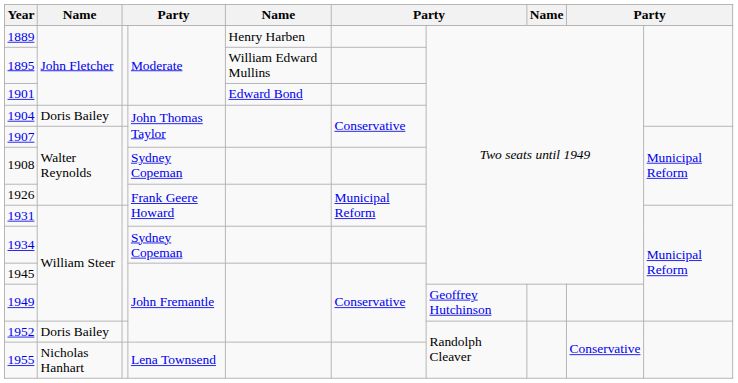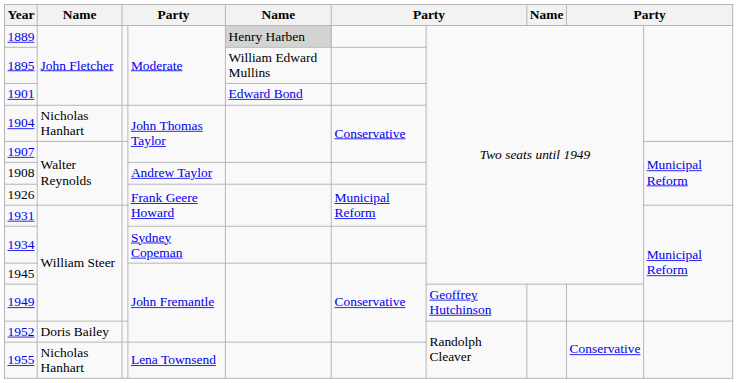(267, 36) no background -> (267, 36) lightgrey background
(75, 115) Doris Bailey -> (64, 123) Nicholas Hanhart
(157, 165) Sydney Copeman -> (172, 173) Andrew Taylor
